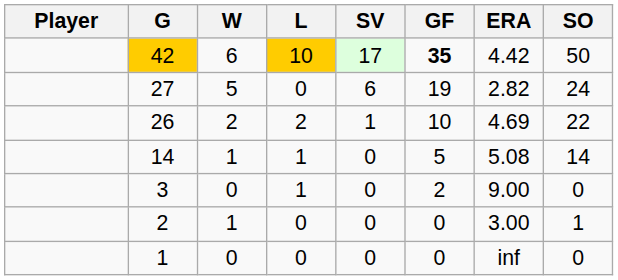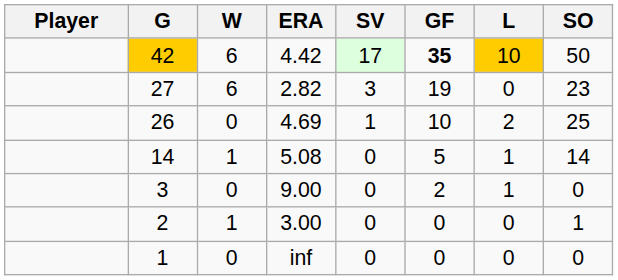columns swapped: (301, 21) <-> (509, 21)
(232, 88) 5 -> (232, 88) 6
(370, 88) 6 -> (370, 88) 3
(578, 88) 24 -> (578, 88) 23
(232, 122) 2 -> (232, 122) 0
(578, 122) 22 -> (578, 122) 25
